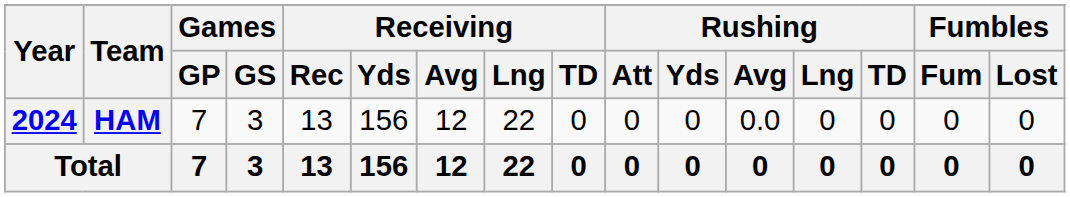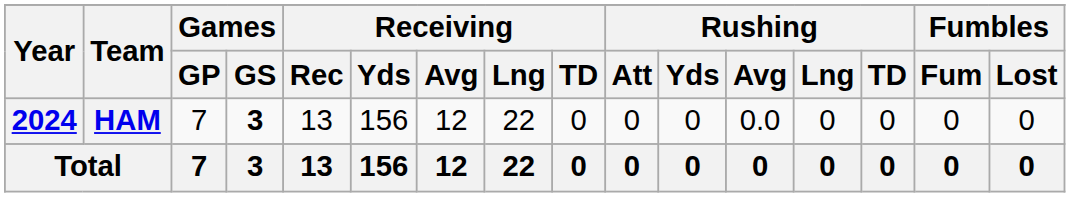(255, 120) normal -> (255, 120) bold
